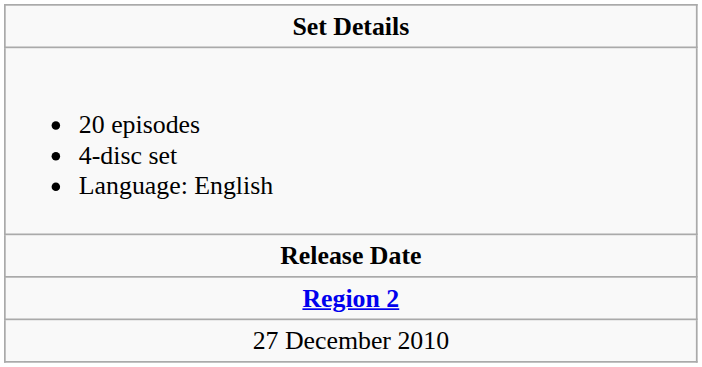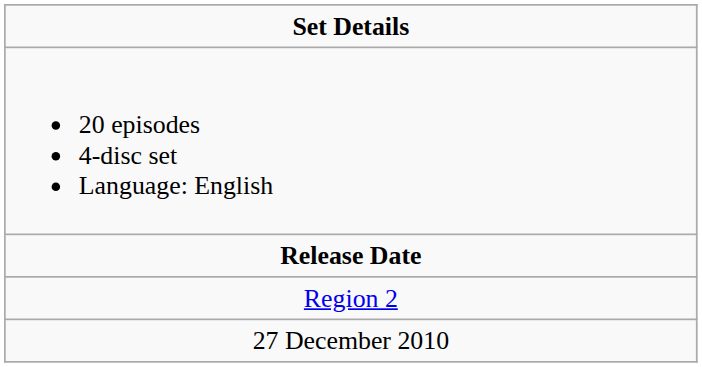(351, 297) bold -> (351, 297) normal
